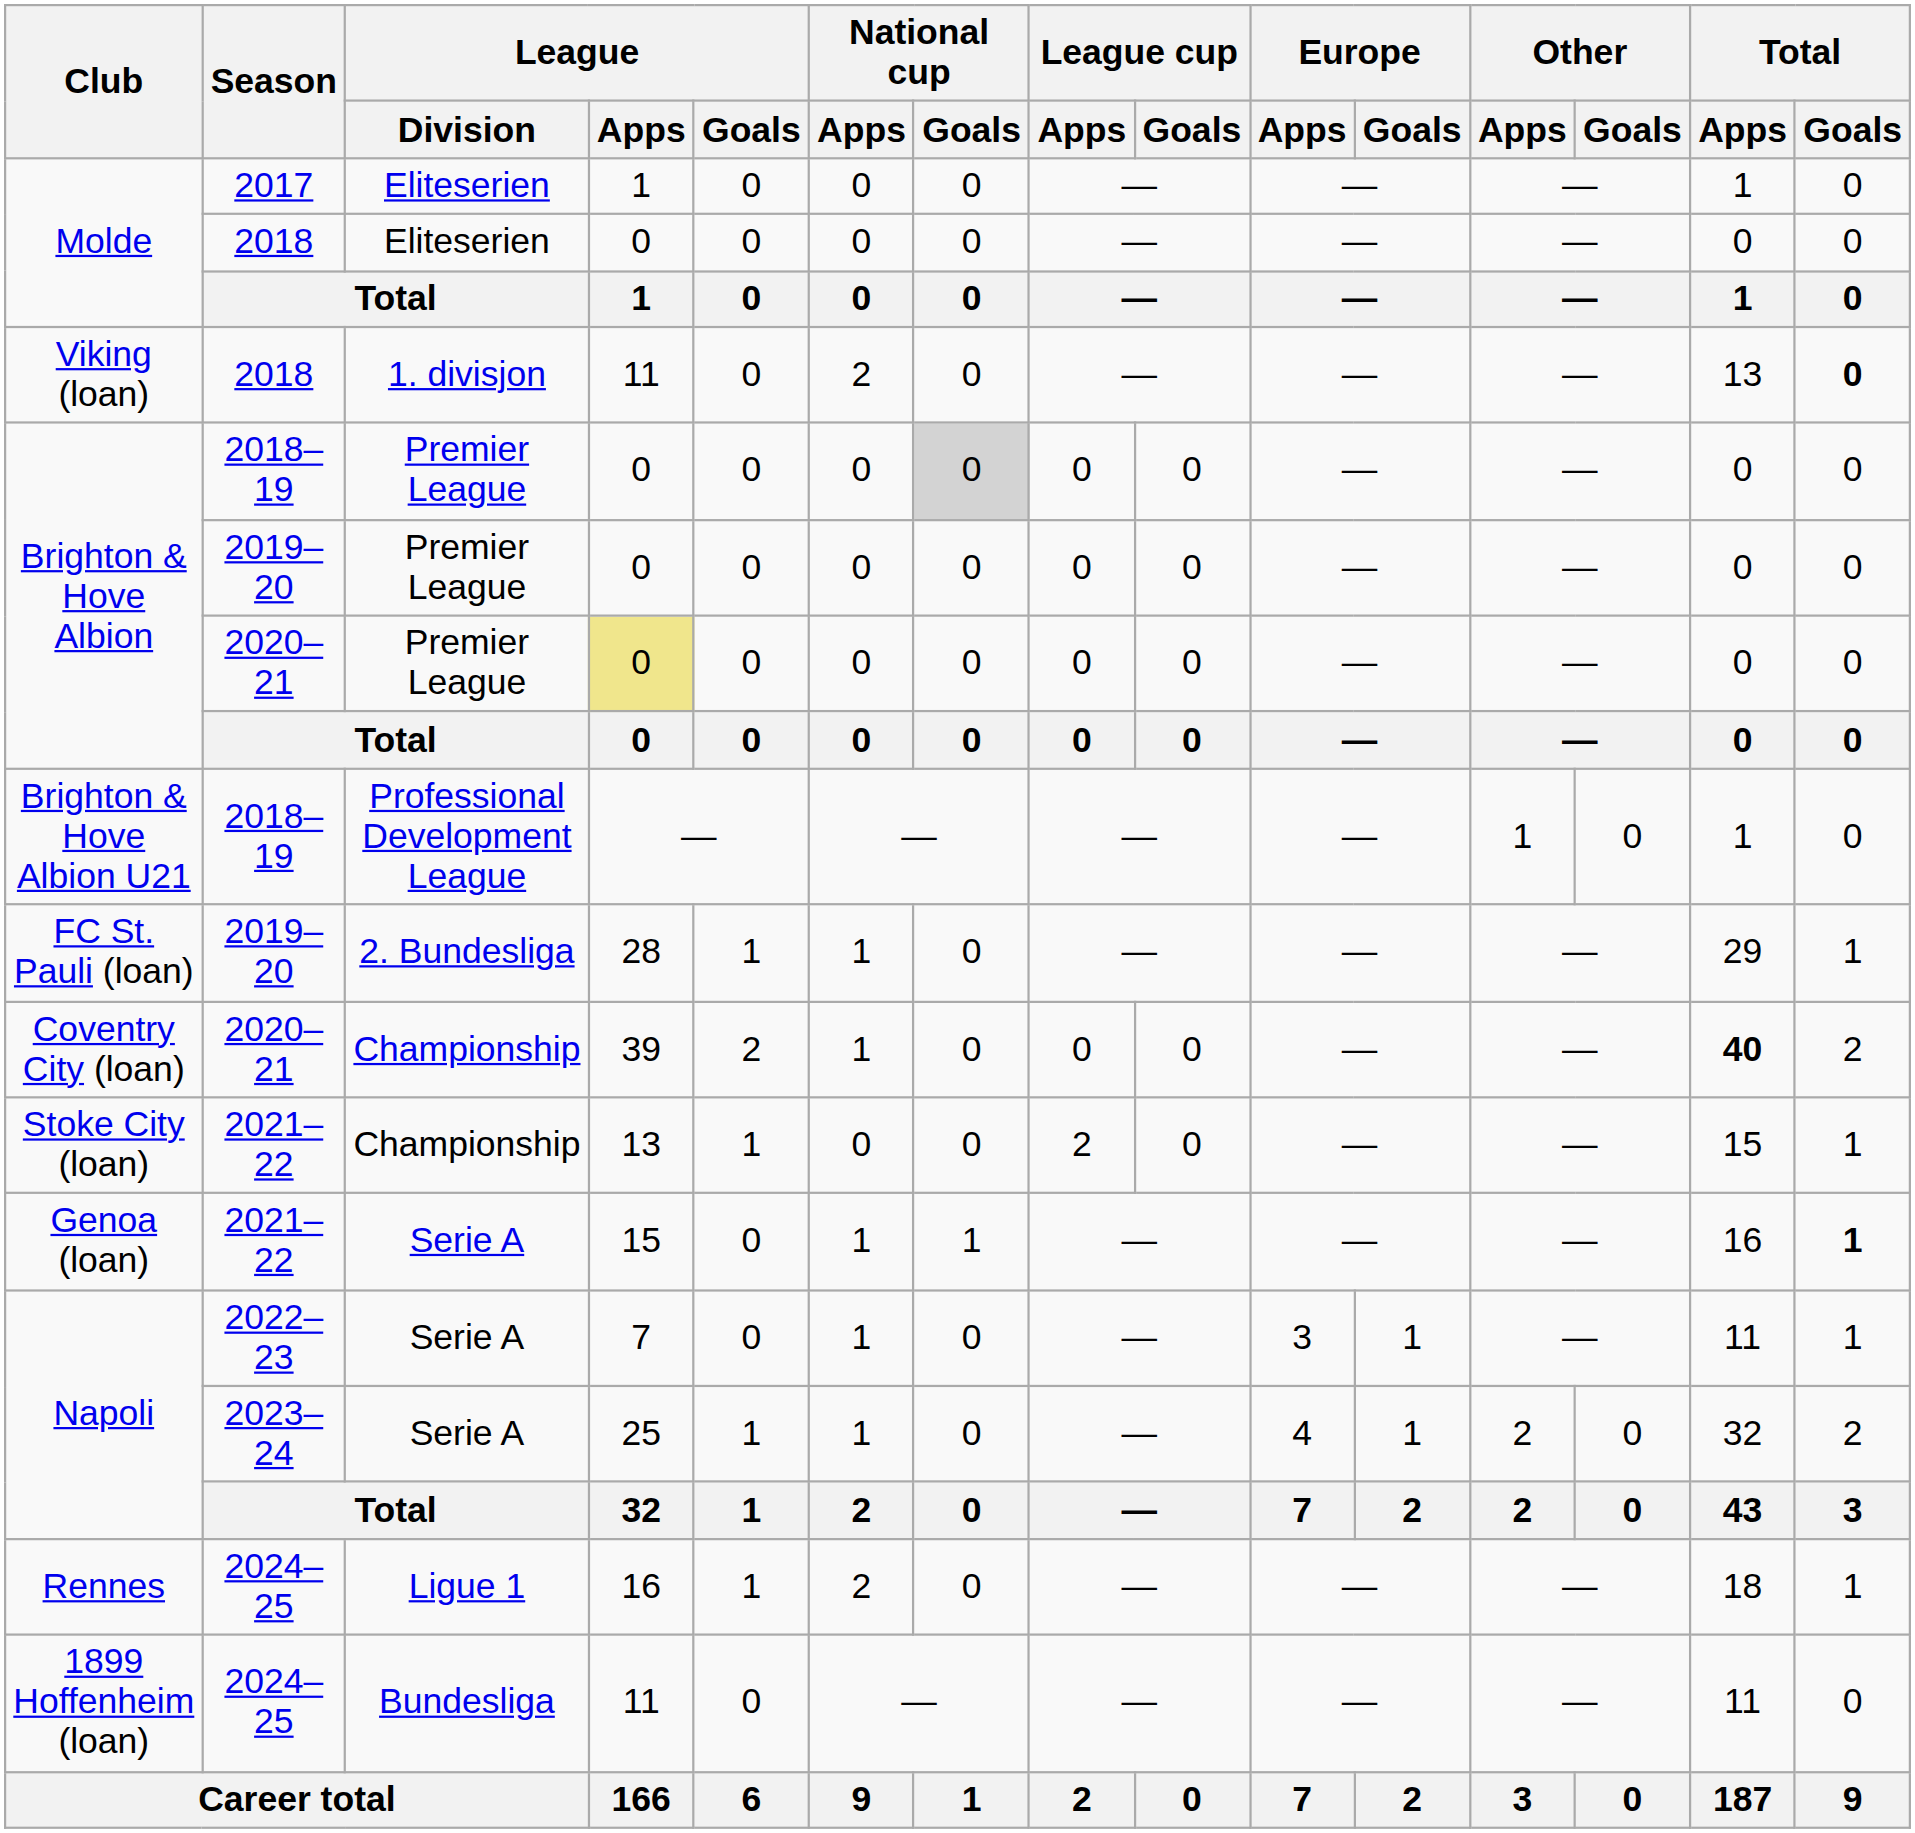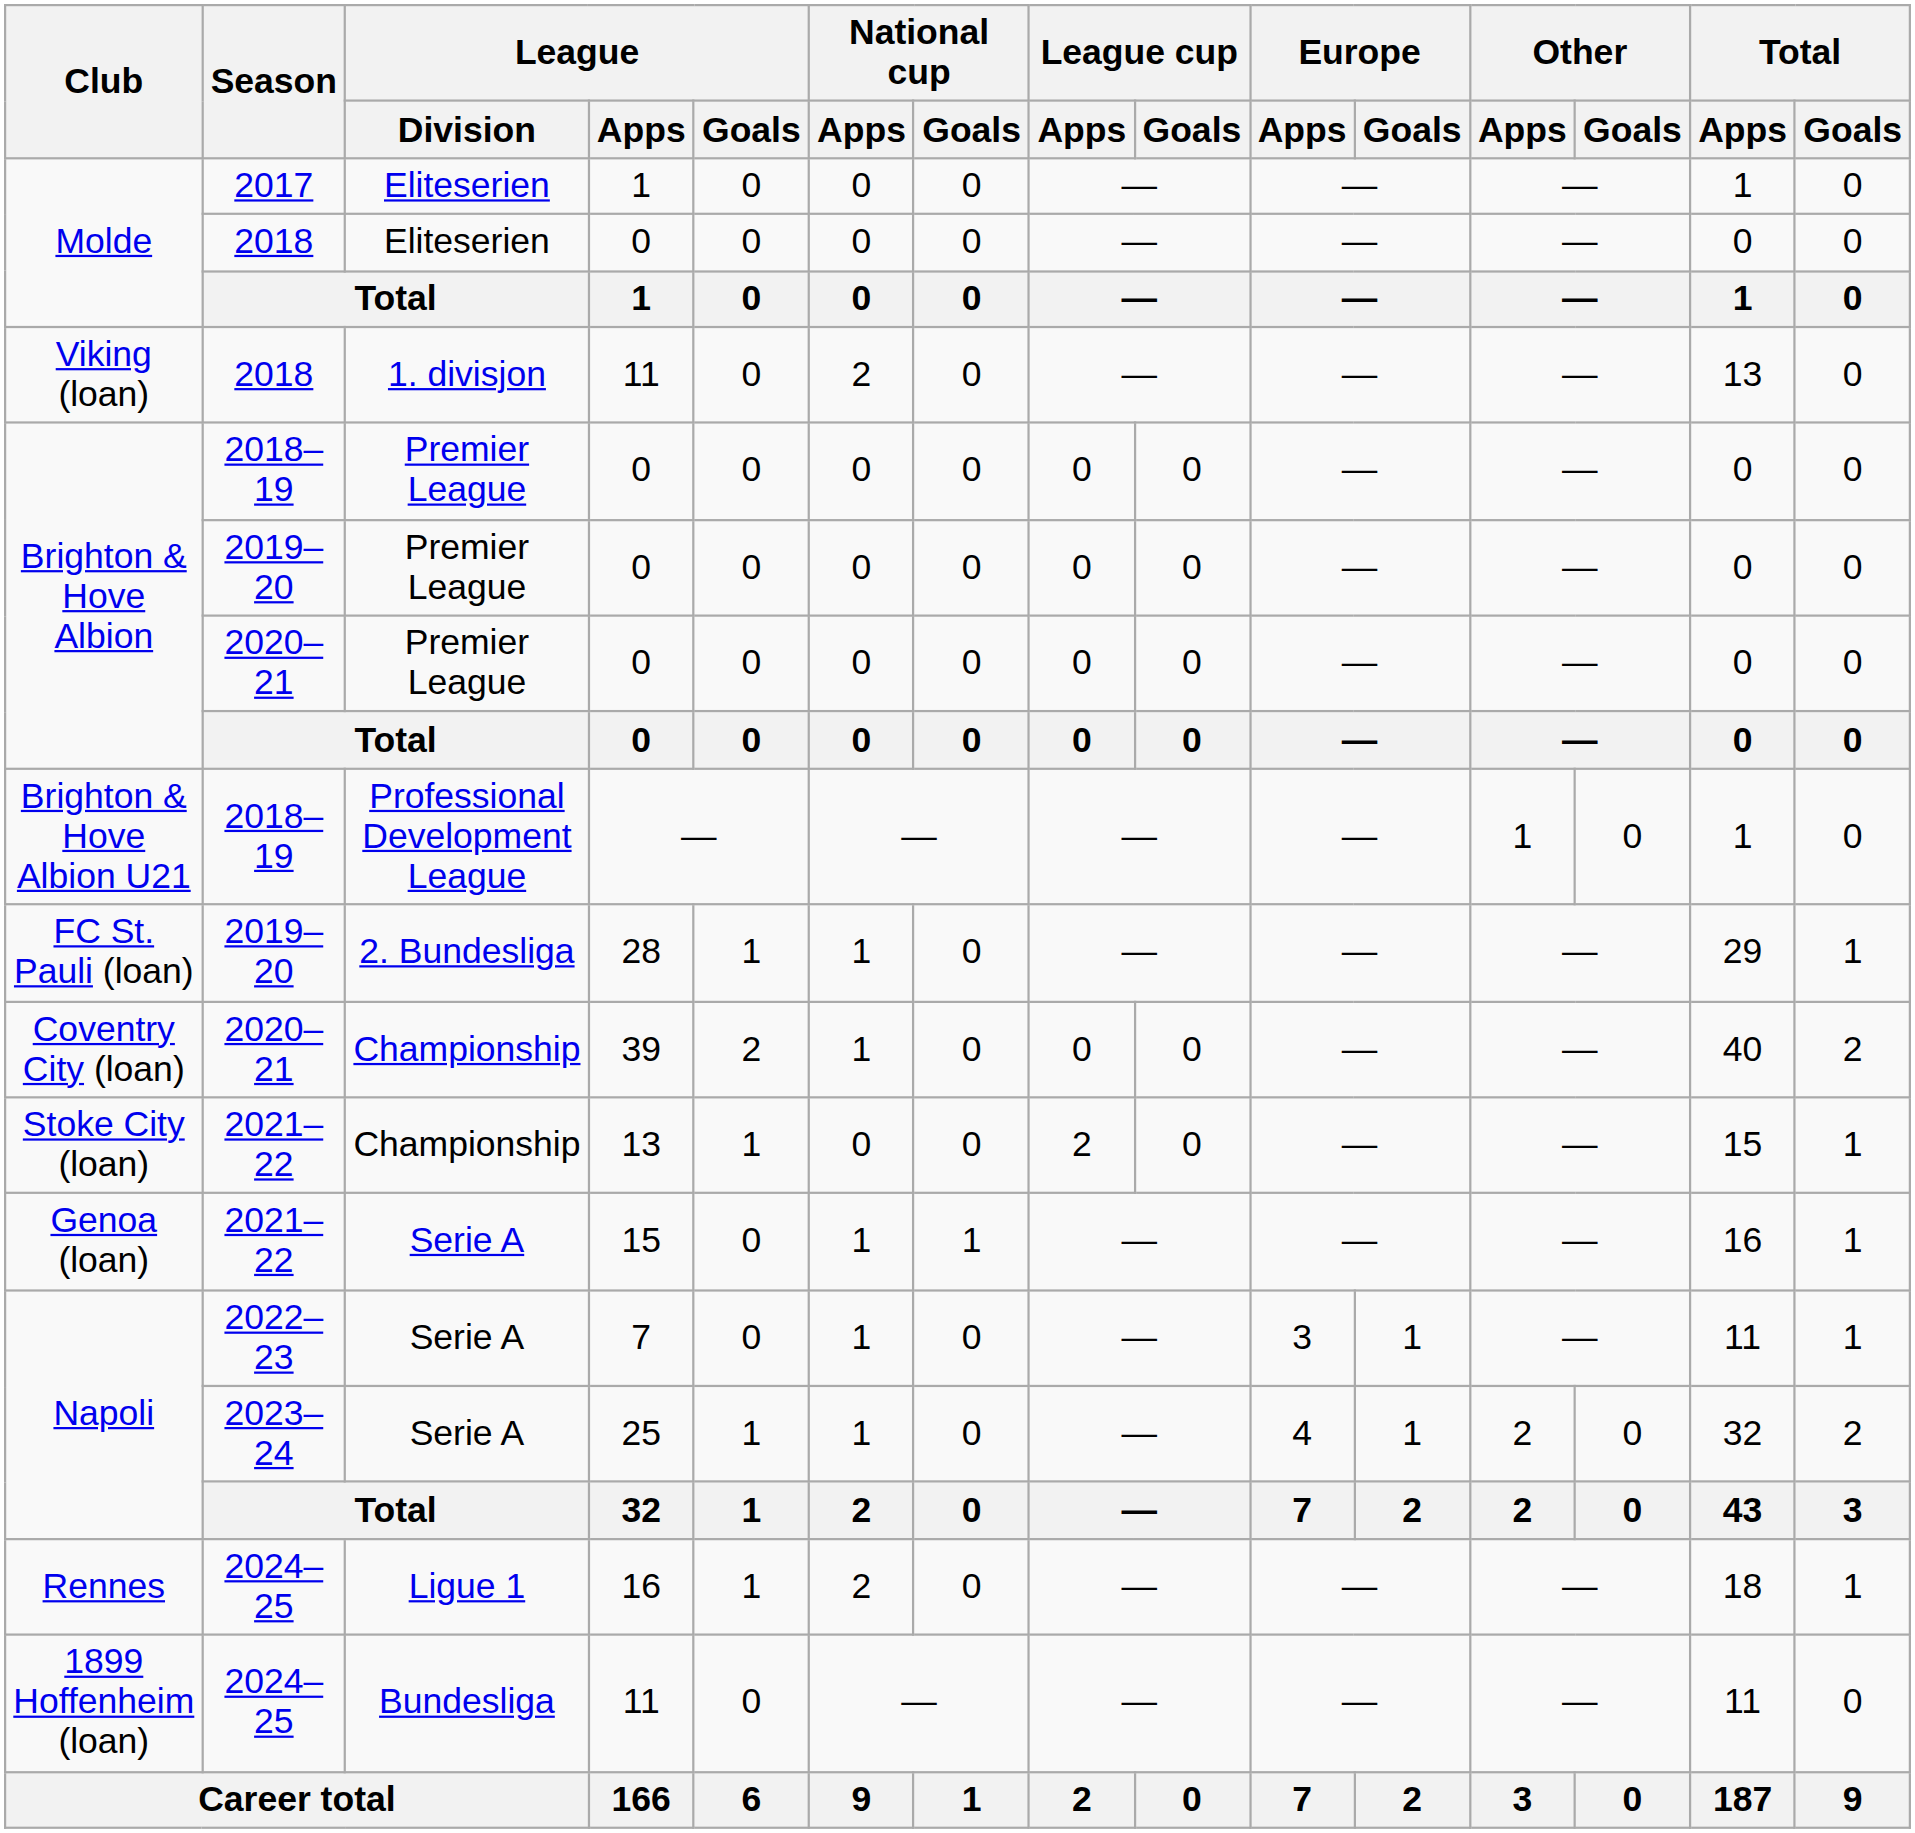(1853, 374) bold -> (1853, 374) normal
(972, 470) lightgrey background -> (972, 470) no background
(641, 663) khaki background -> (641, 663) no background
(1743, 1048) bold -> (1743, 1048) normal
(1853, 1240) bold -> (1853, 1240) normal
